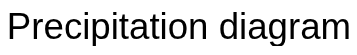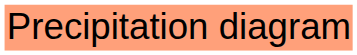(179, 26) no background -> (179, 26) lightsalmon background
